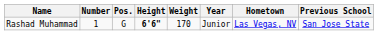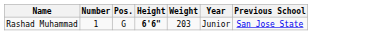- column: (265, 11)
(184, 24) 170 -> (184, 24) 203
